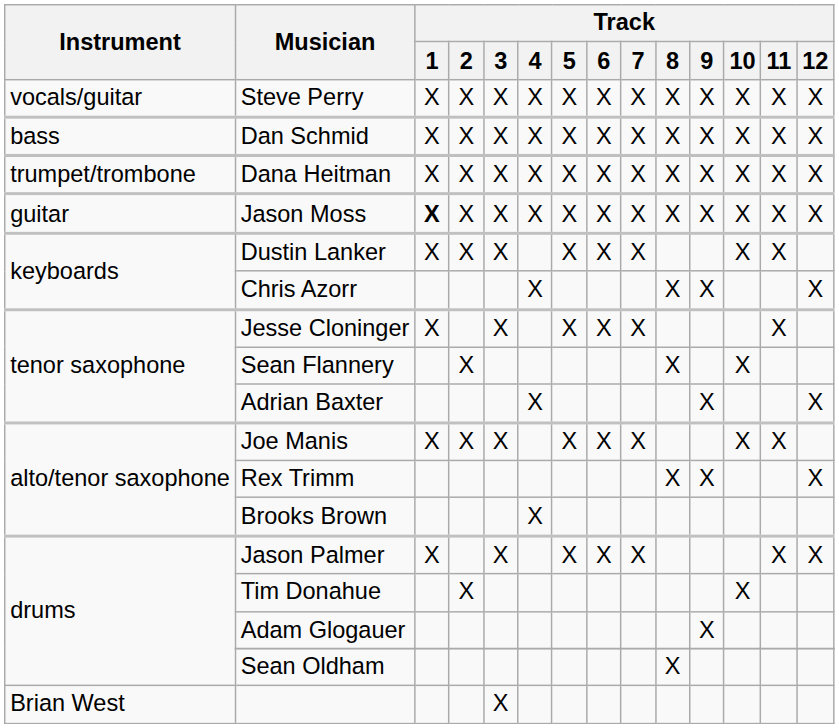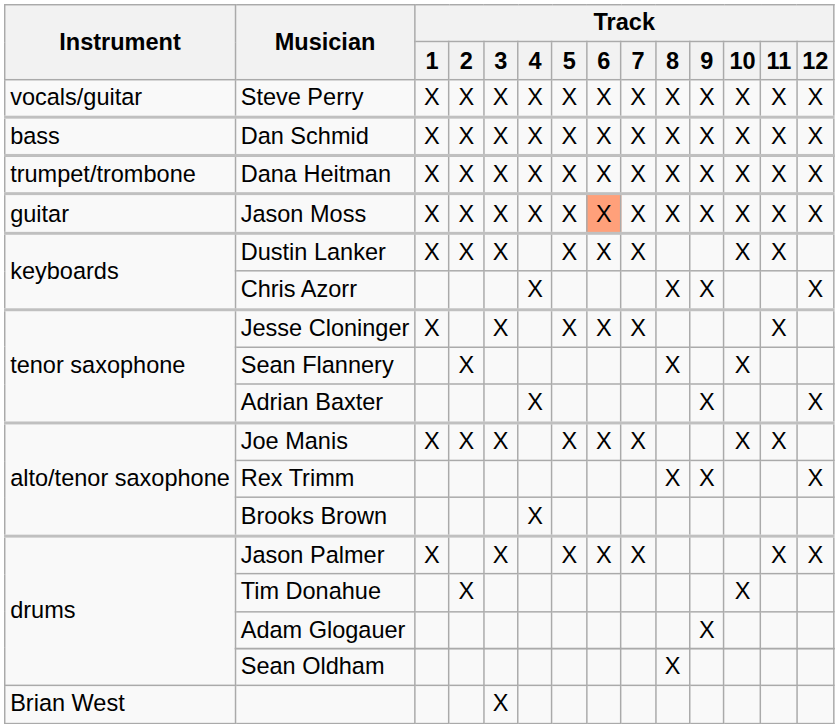(432, 213) bold -> (432, 213) normal
(604, 213) no background -> (604, 213) lightsalmon background
